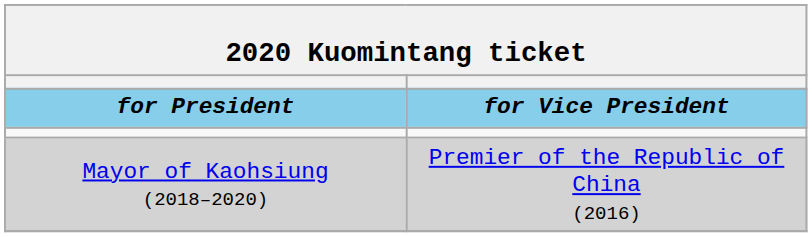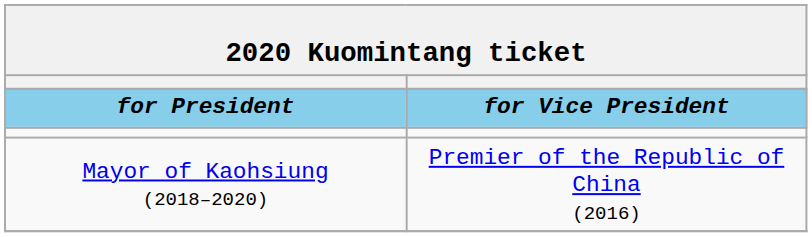(205, 183) lightgrey background -> (205, 183) no background
(607, 183) lightgrey background -> (607, 183) no background
